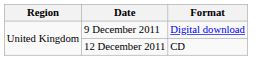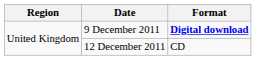(208, 30) normal -> (209, 30) bold
